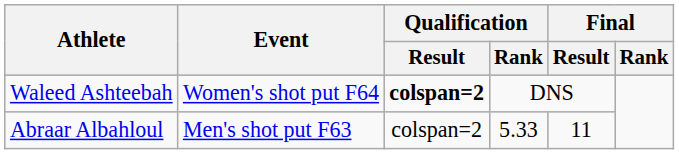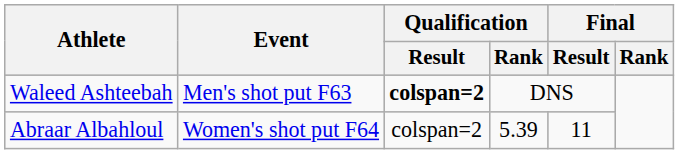(281, 93) Women's shot put F64 -> (267, 93) Men's shot put F63
(267, 130) Men's shot put F63 -> (281, 130) Women's shot put F64
(518, 130) 5.33 -> (518, 130) 5.39
